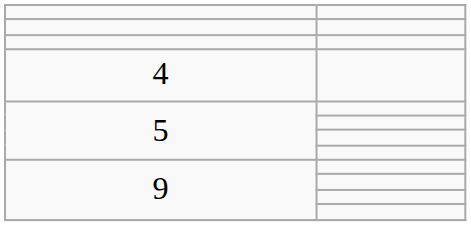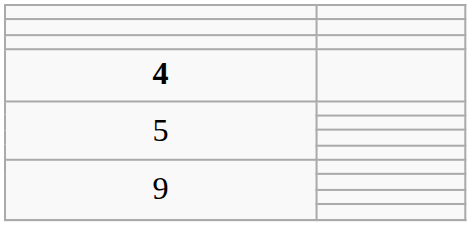(161, 74) normal -> (161, 74) bold
